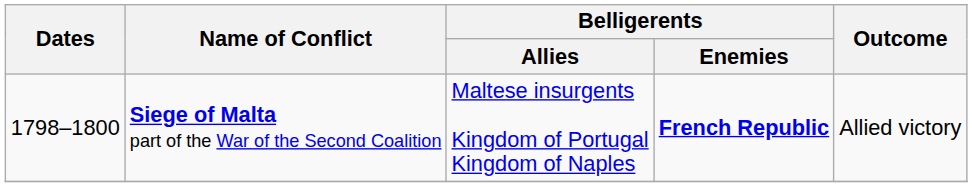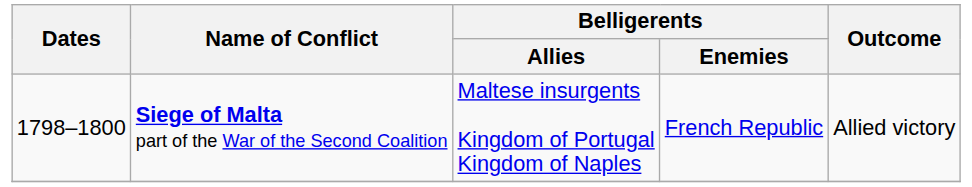(744, 127) bold -> (744, 127) normal
